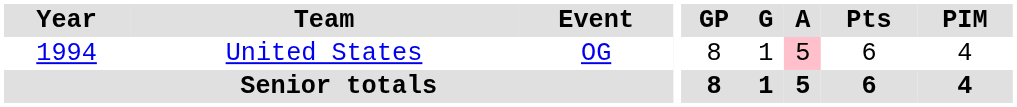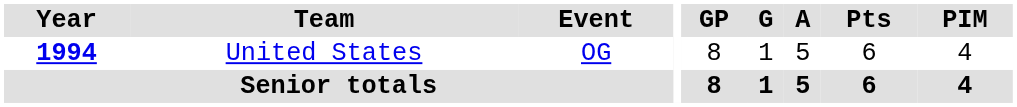(67, 53) normal -> (67, 53) bold
(803, 53) pink background -> (803, 53) no background
